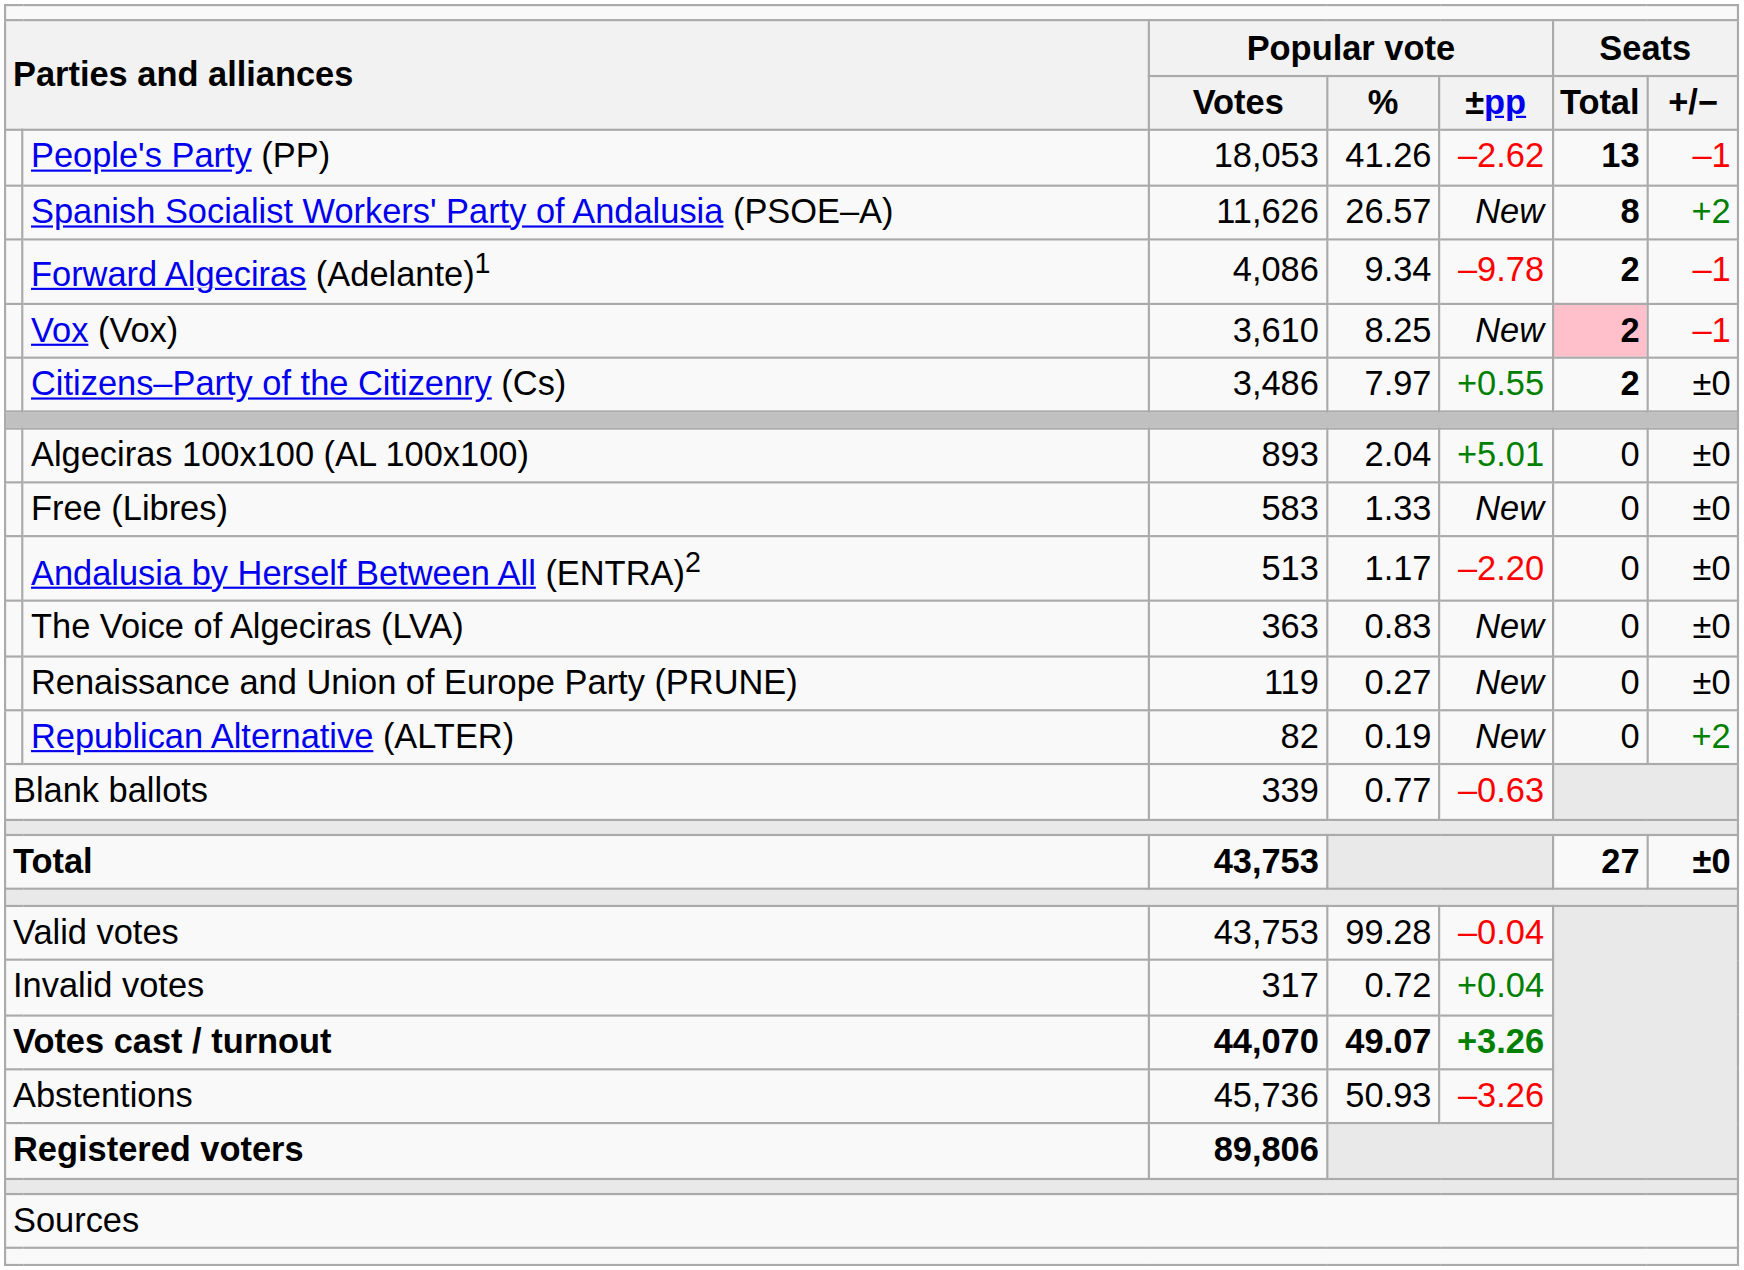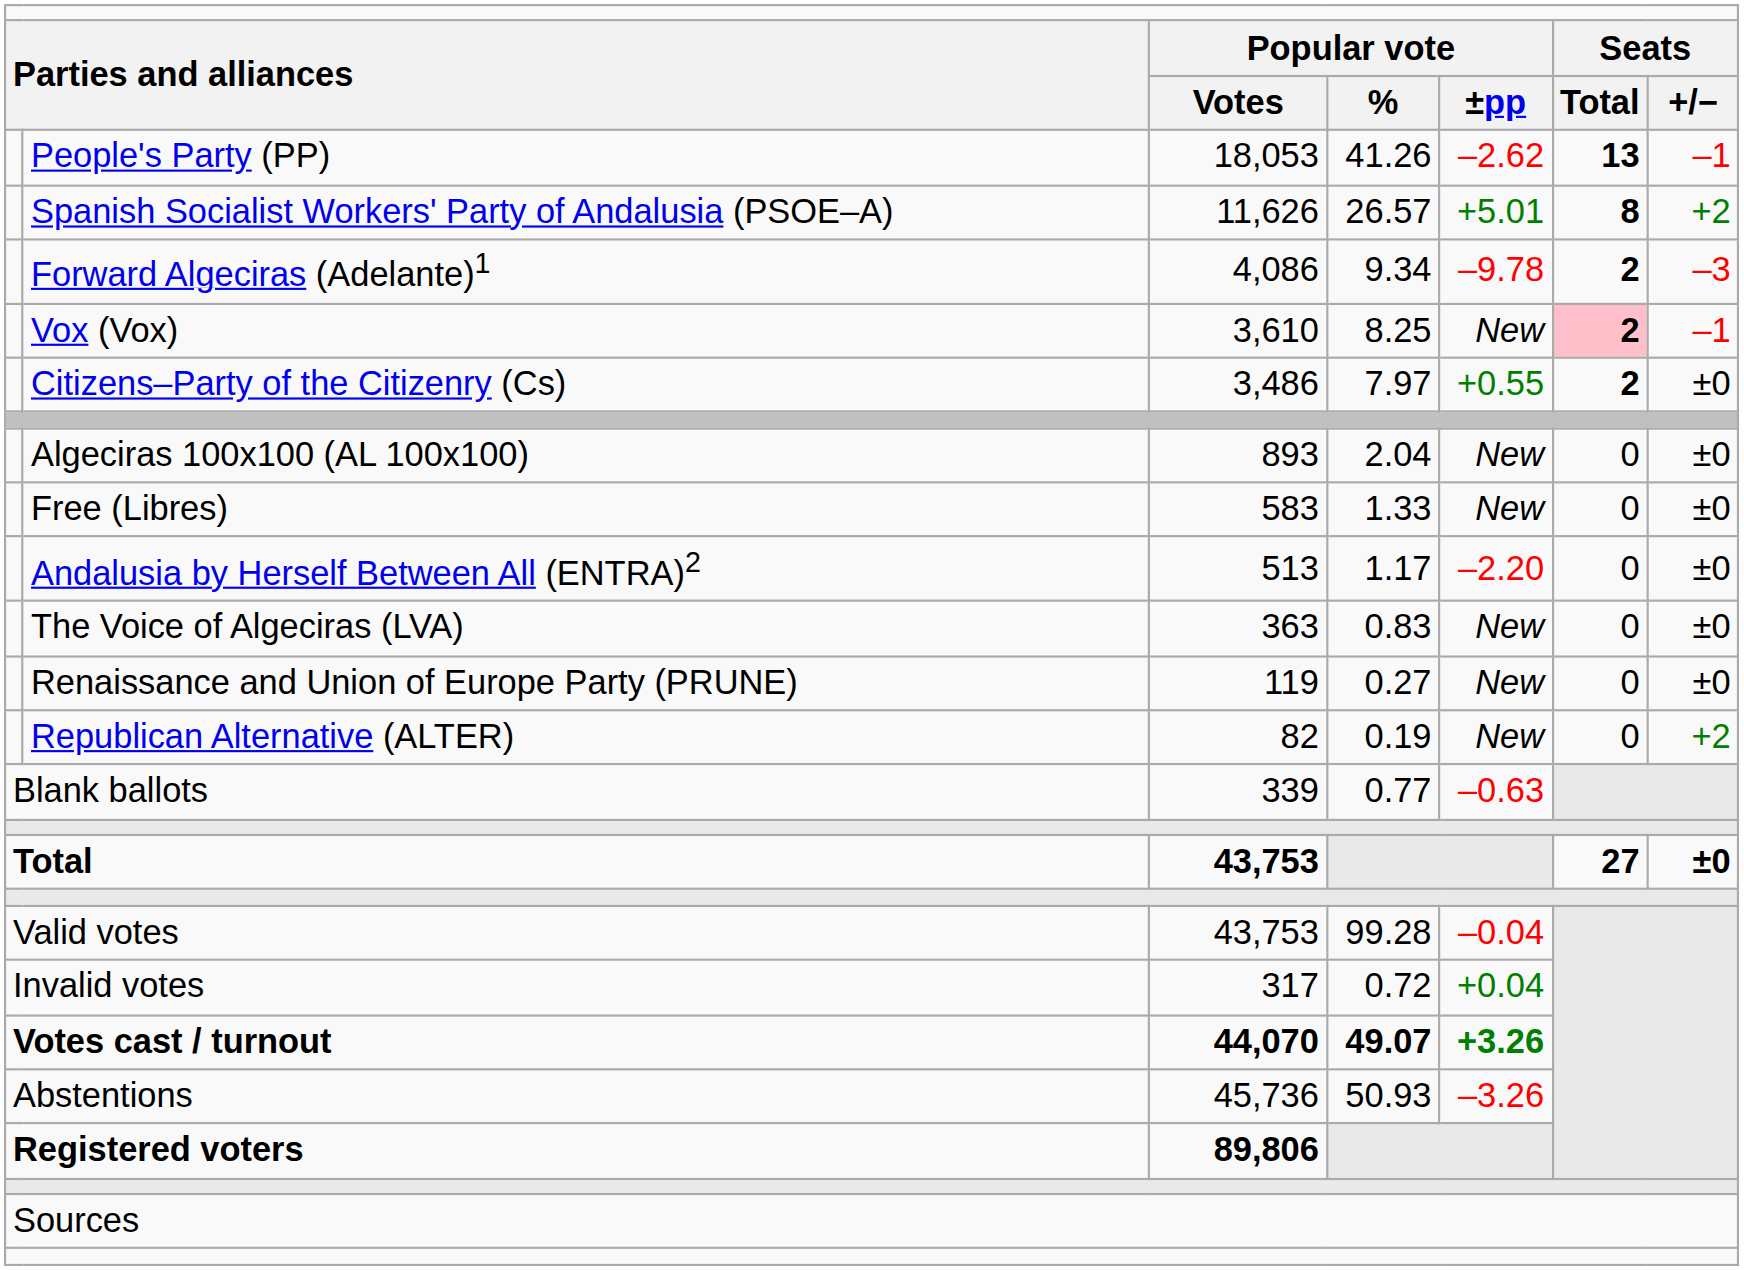(1510, 211) New -> (1501, 211) +5.01
(1712, 270) –1 -> (1712, 270) –3
(1501, 454) +5.01 -> (1510, 454) New
